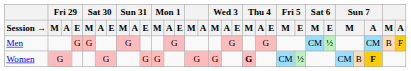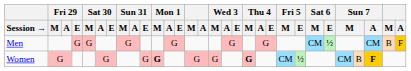(157, 59) normal -> (157, 59) bold
